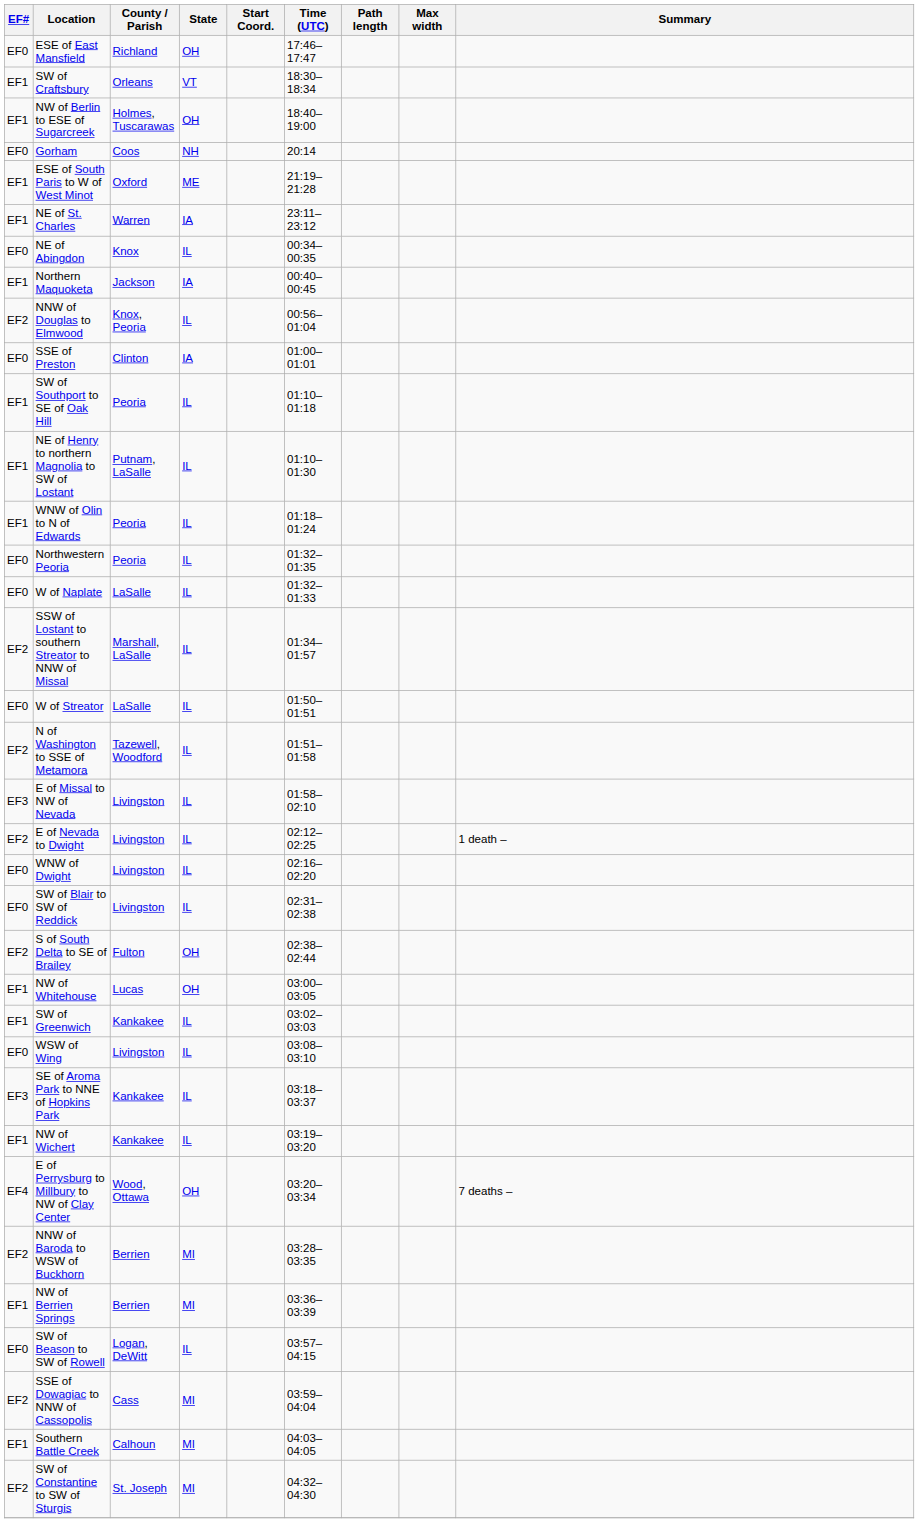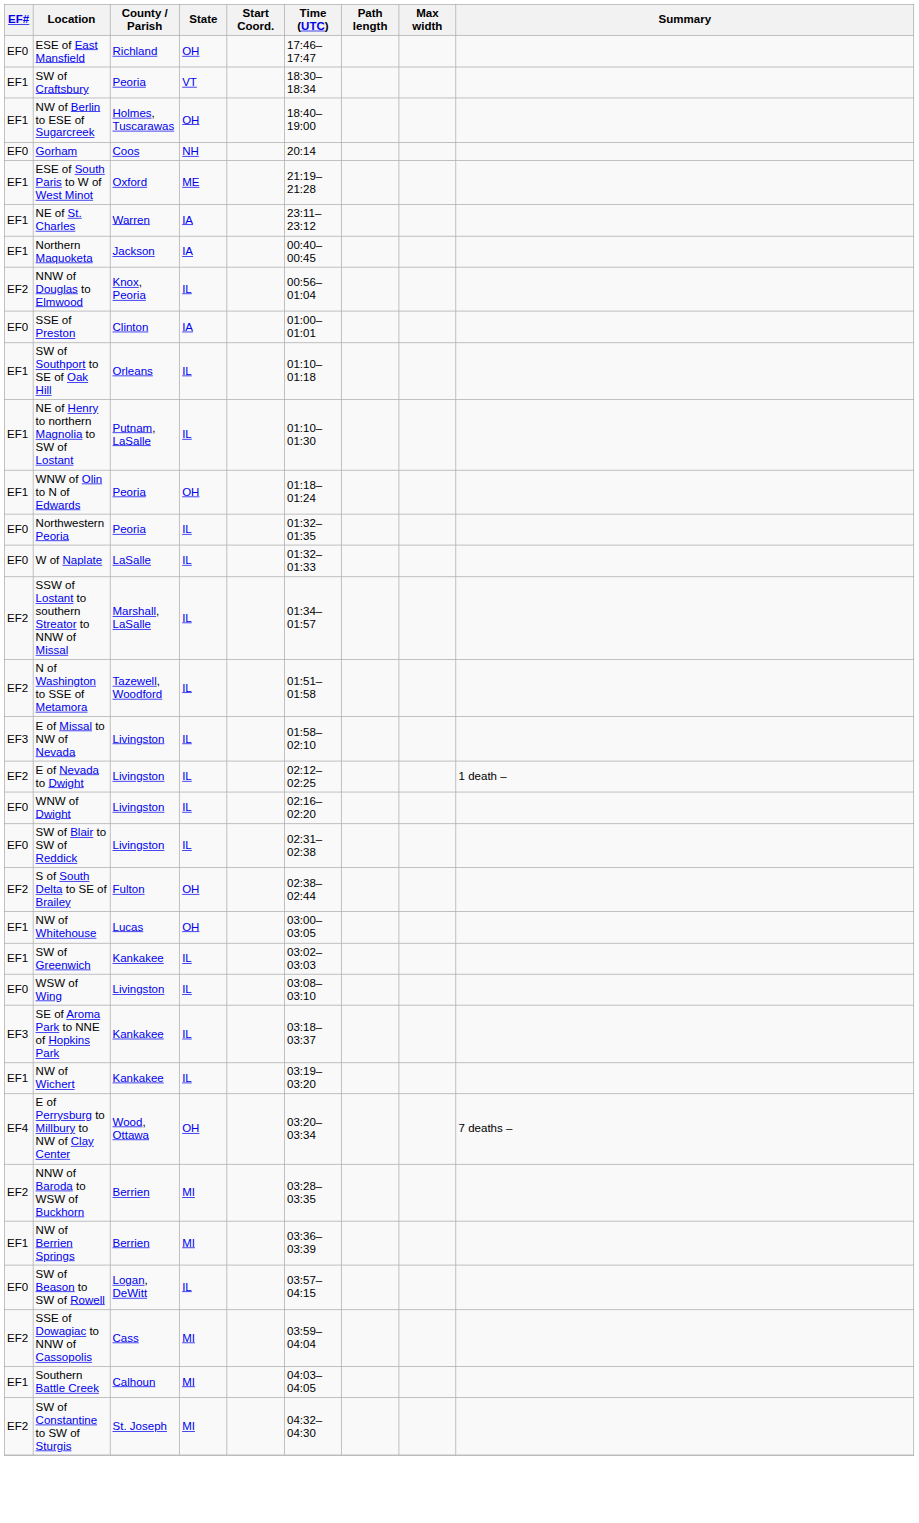(133, 82) Orleans -> (129, 82) Peoria
- row: (60, 251)
(129, 402) Peoria -> (133, 371) Orleans
(187, 523) IL -> (191, 492) OH
- row: (70, 706)
